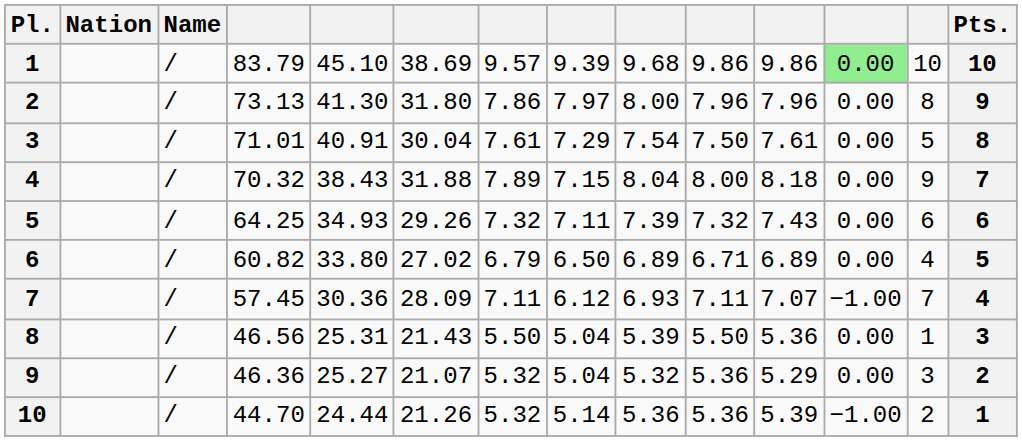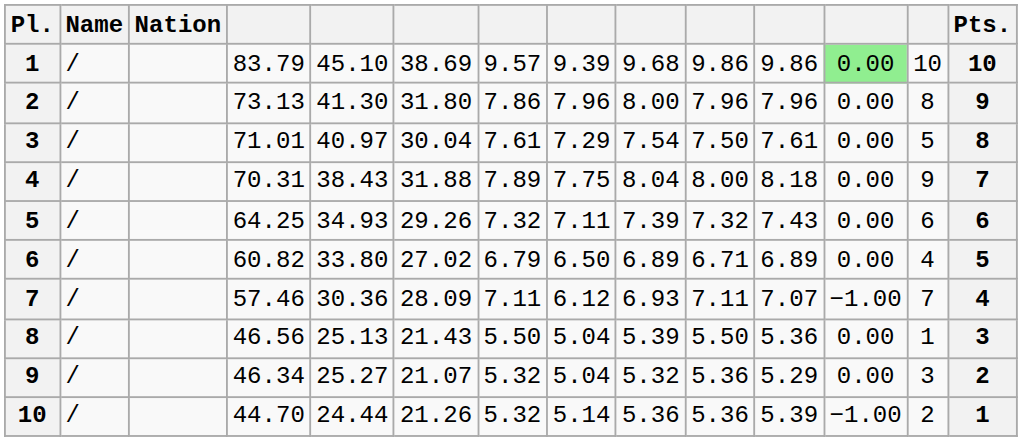columns swapped: (192, 25) <-> (109, 25)
(582, 103) 7.97 -> (582, 103) 7.96
(352, 142) 40.91 -> (352, 142) 40.97
(269, 181) 70.32 -> (269, 181) 70.31
(582, 181) 7.15 -> (582, 181) 7.75
(269, 299) 57.45 -> (269, 299) 57.46
(352, 338) 25.31 -> (352, 338) 25.13
(269, 377) 46.36 -> (269, 377) 46.34
